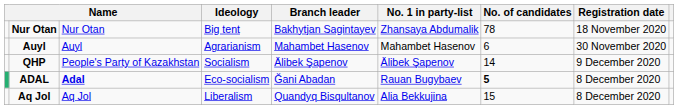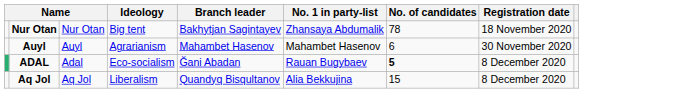- row: (34, 63)
(73, 79) bold -> (72, 63) normal
